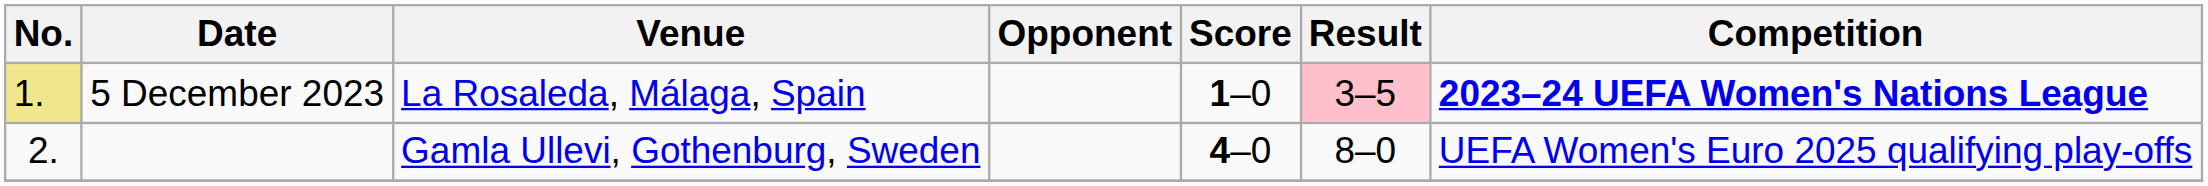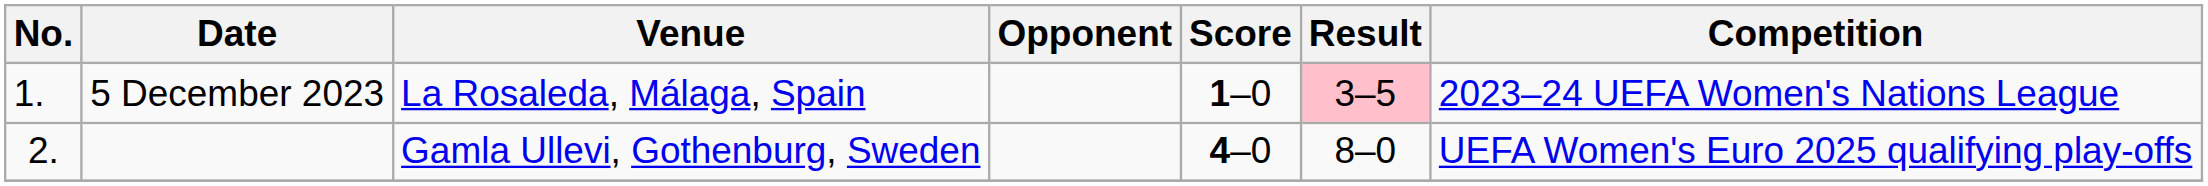(29, 92) khaki background -> (29, 92) no background
(1793, 92) bold -> (1779, 92) normal
